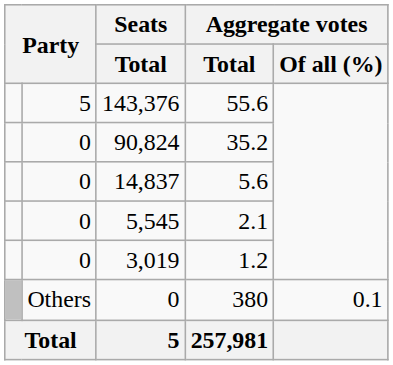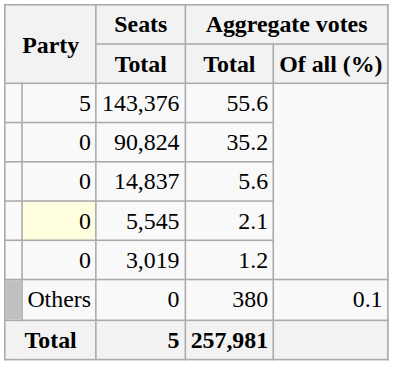(85, 221) no background -> (85, 221) lightyellow background
